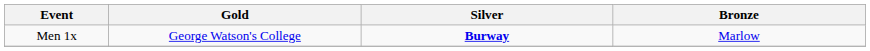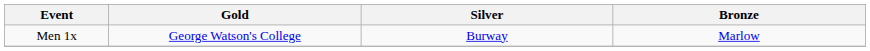(487, 35) bold -> (487, 35) normal
